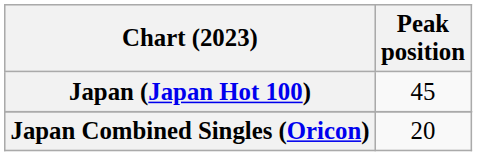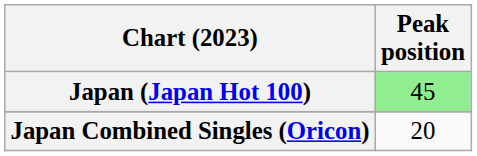(423, 91) no background -> (423, 91) lightgreen background
